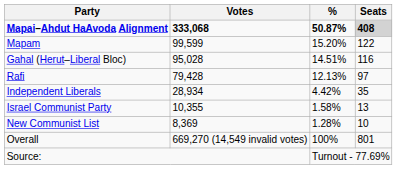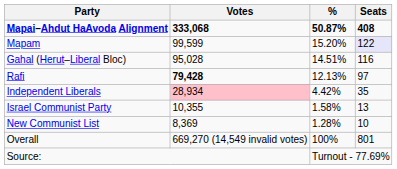(366, 28) lightgrey background -> (366, 28) no background
(366, 44) no background -> (366, 44) lavender background
(188, 76) normal -> (188, 76) bold
(188, 92) no background -> (188, 92) pink background
